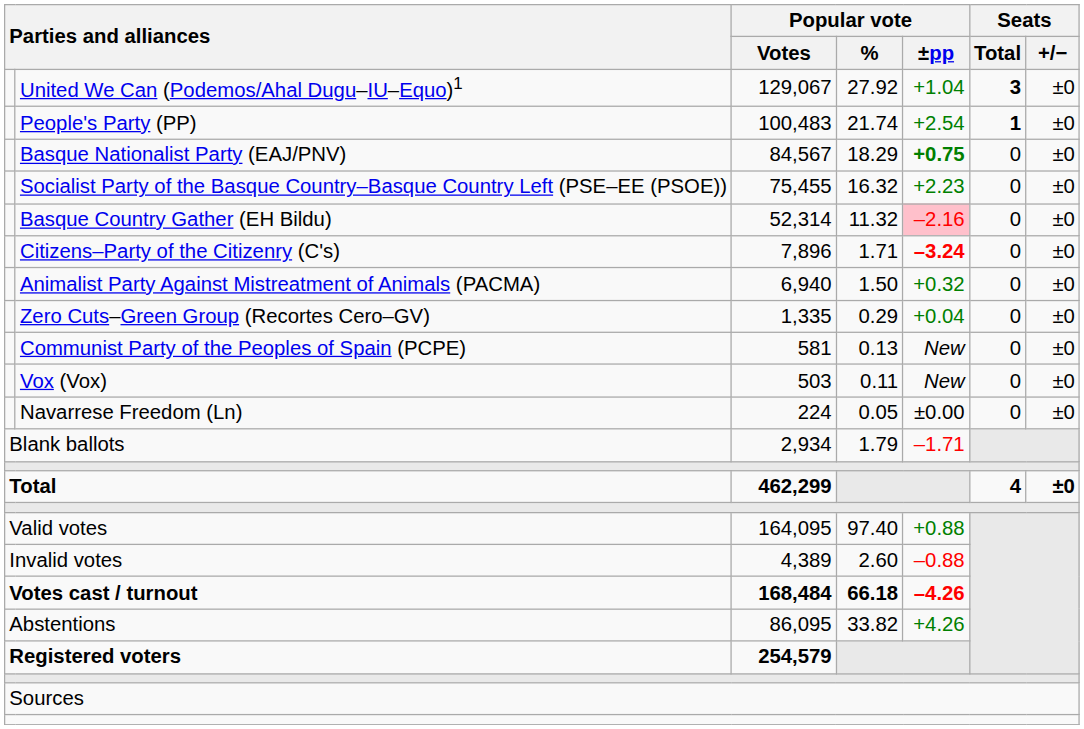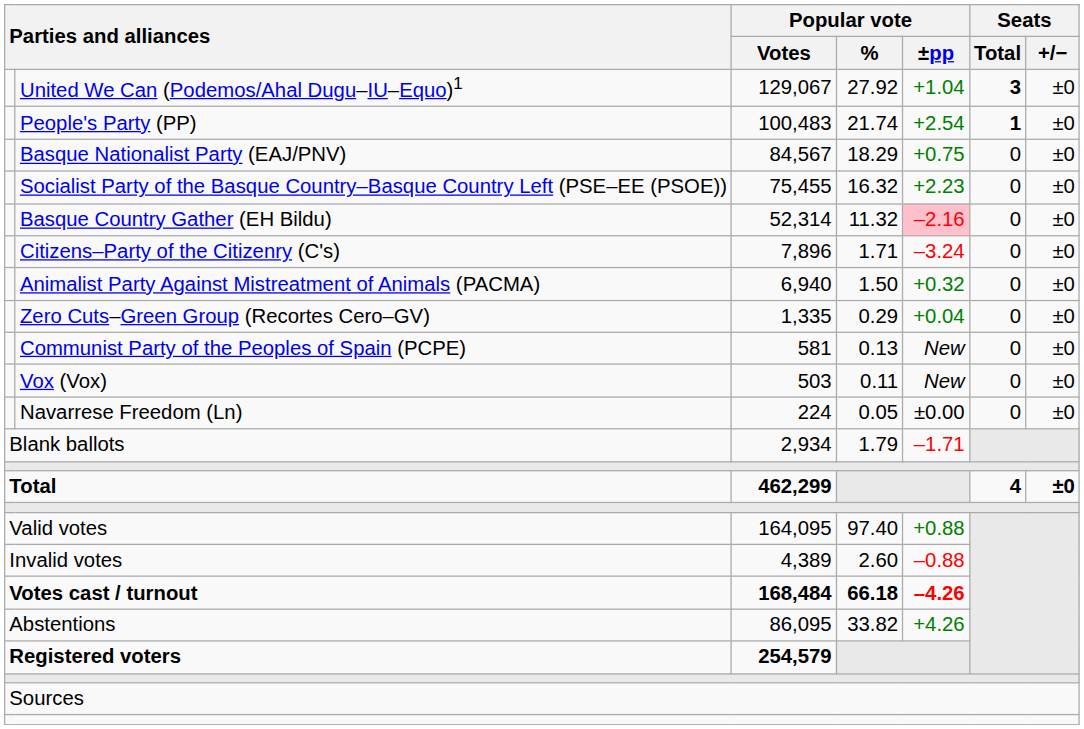(939, 155) bold -> (939, 155) normal
(939, 251) bold -> (939, 251) normal
